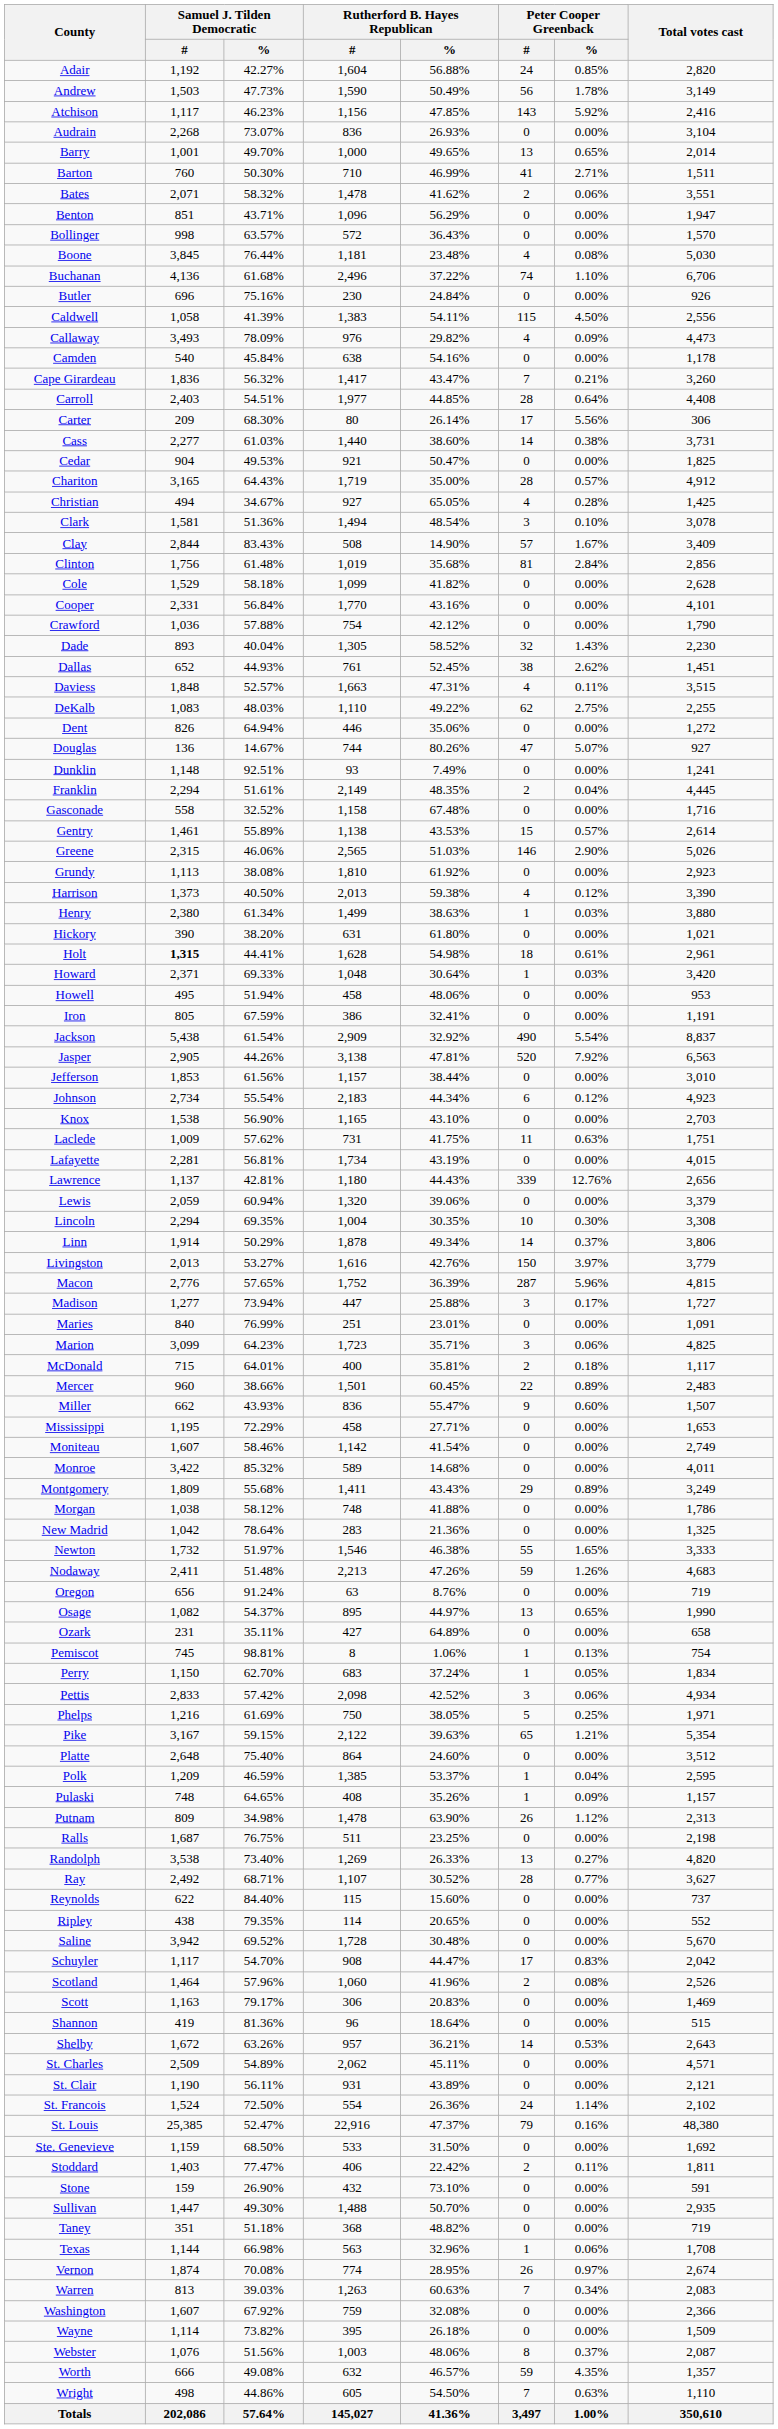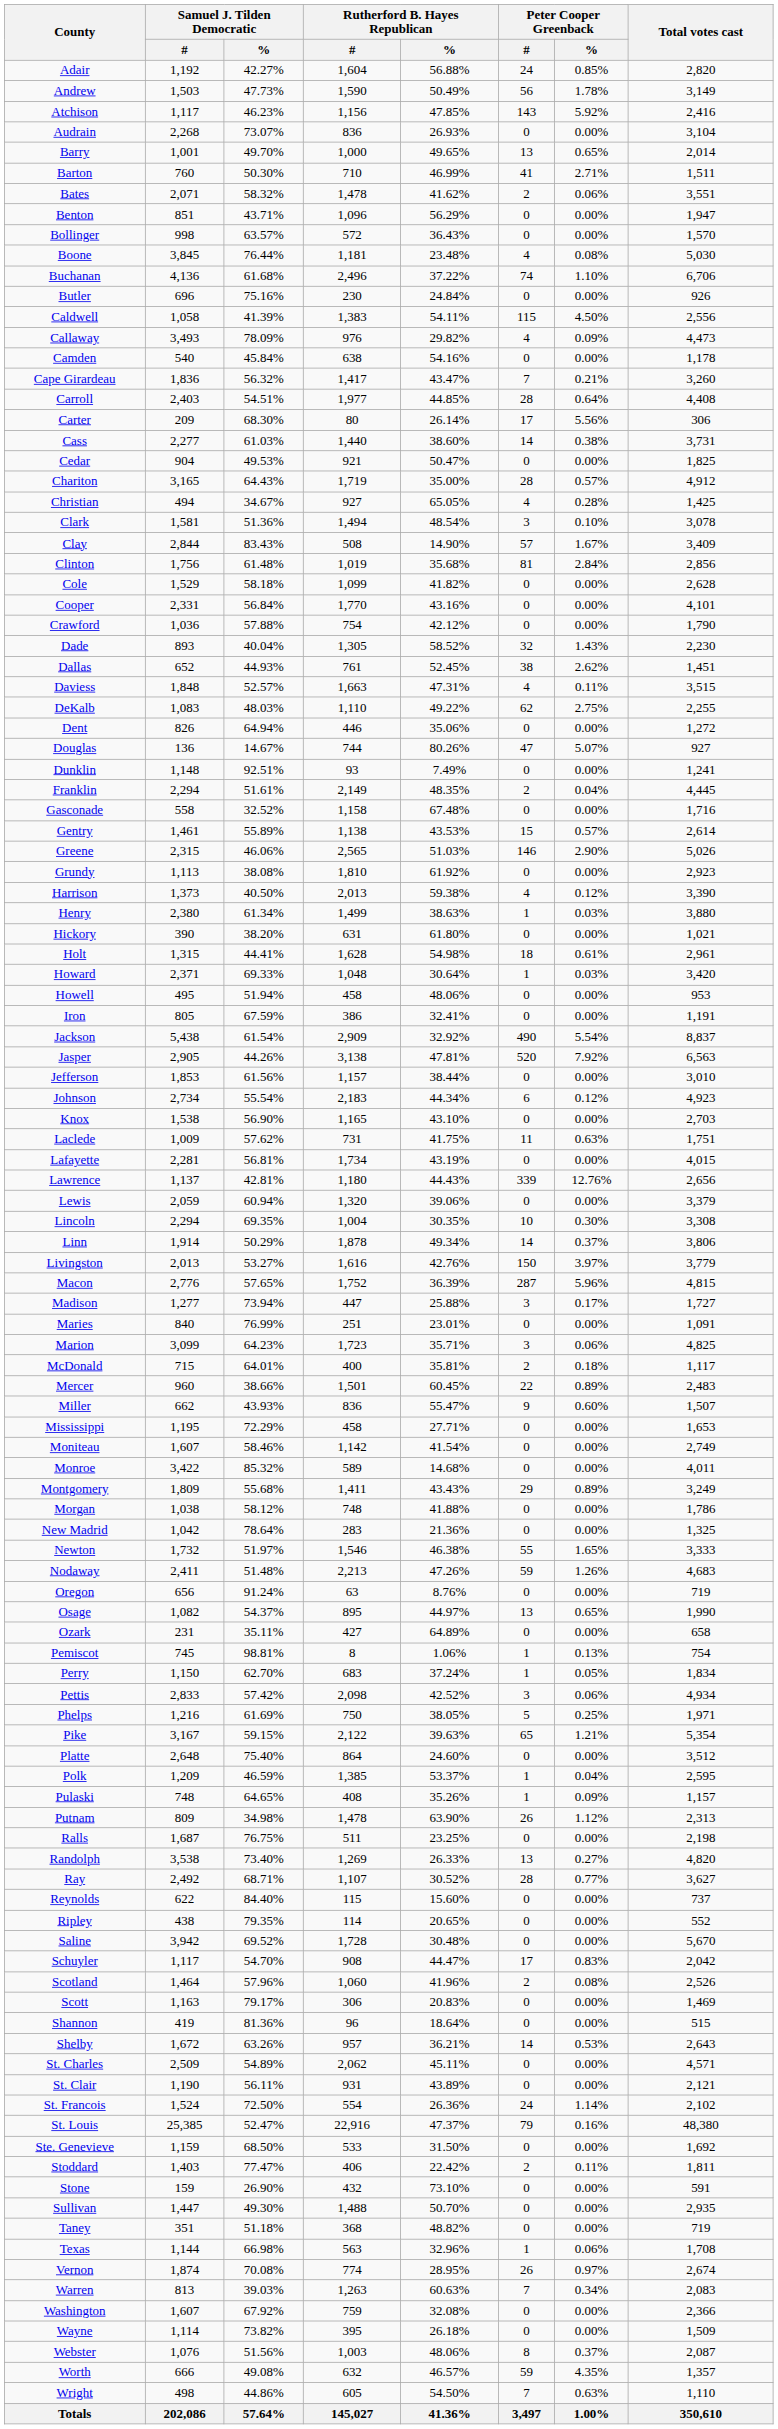(185, 954) bold -> (185, 954) normal
